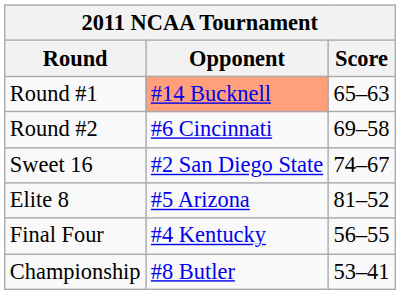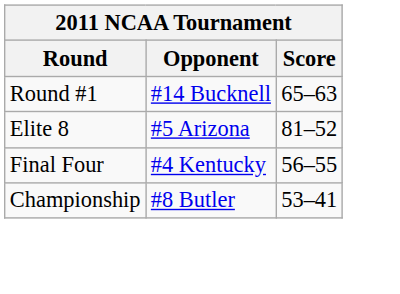(211, 93) lightsalmon background -> (211, 93) no background
- row: (54, 129)
- row: (51, 164)
